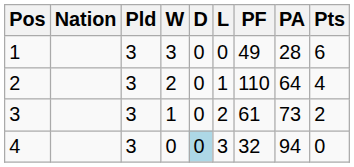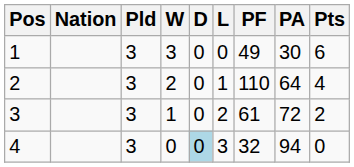(290, 51) 28 -> (290, 51) 30
(290, 114) 73 -> (290, 114) 72
